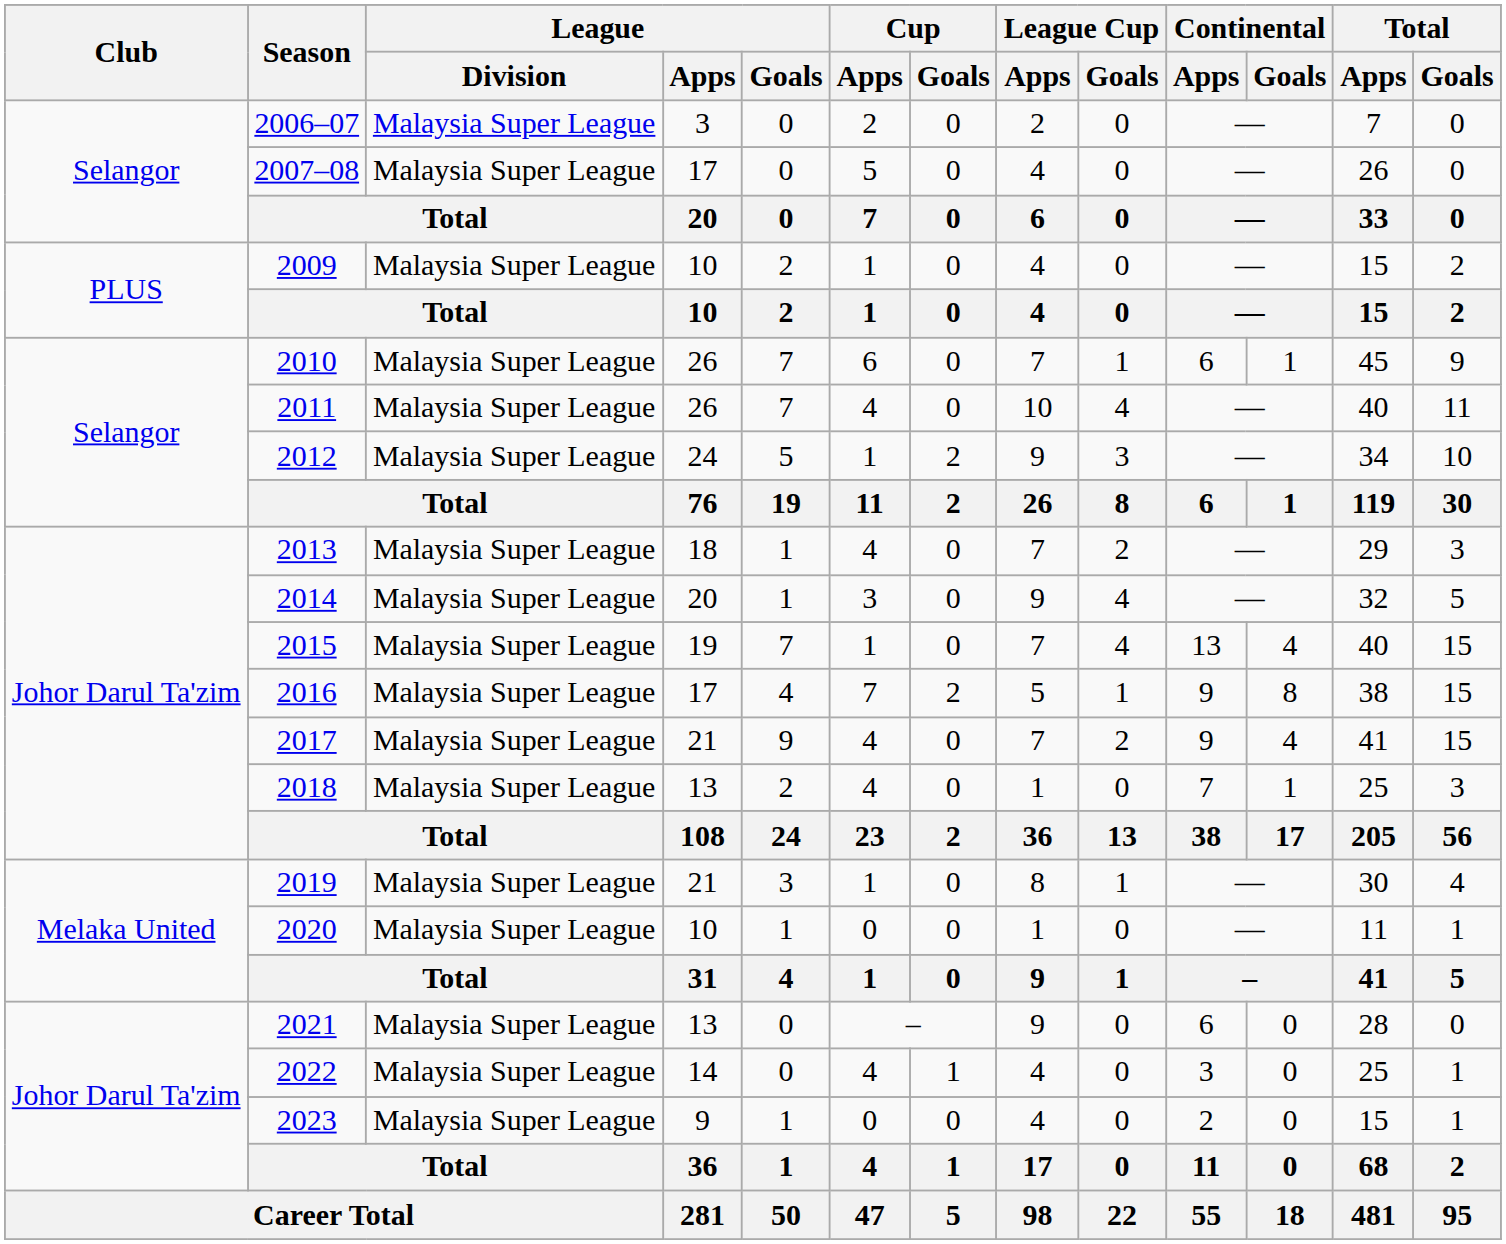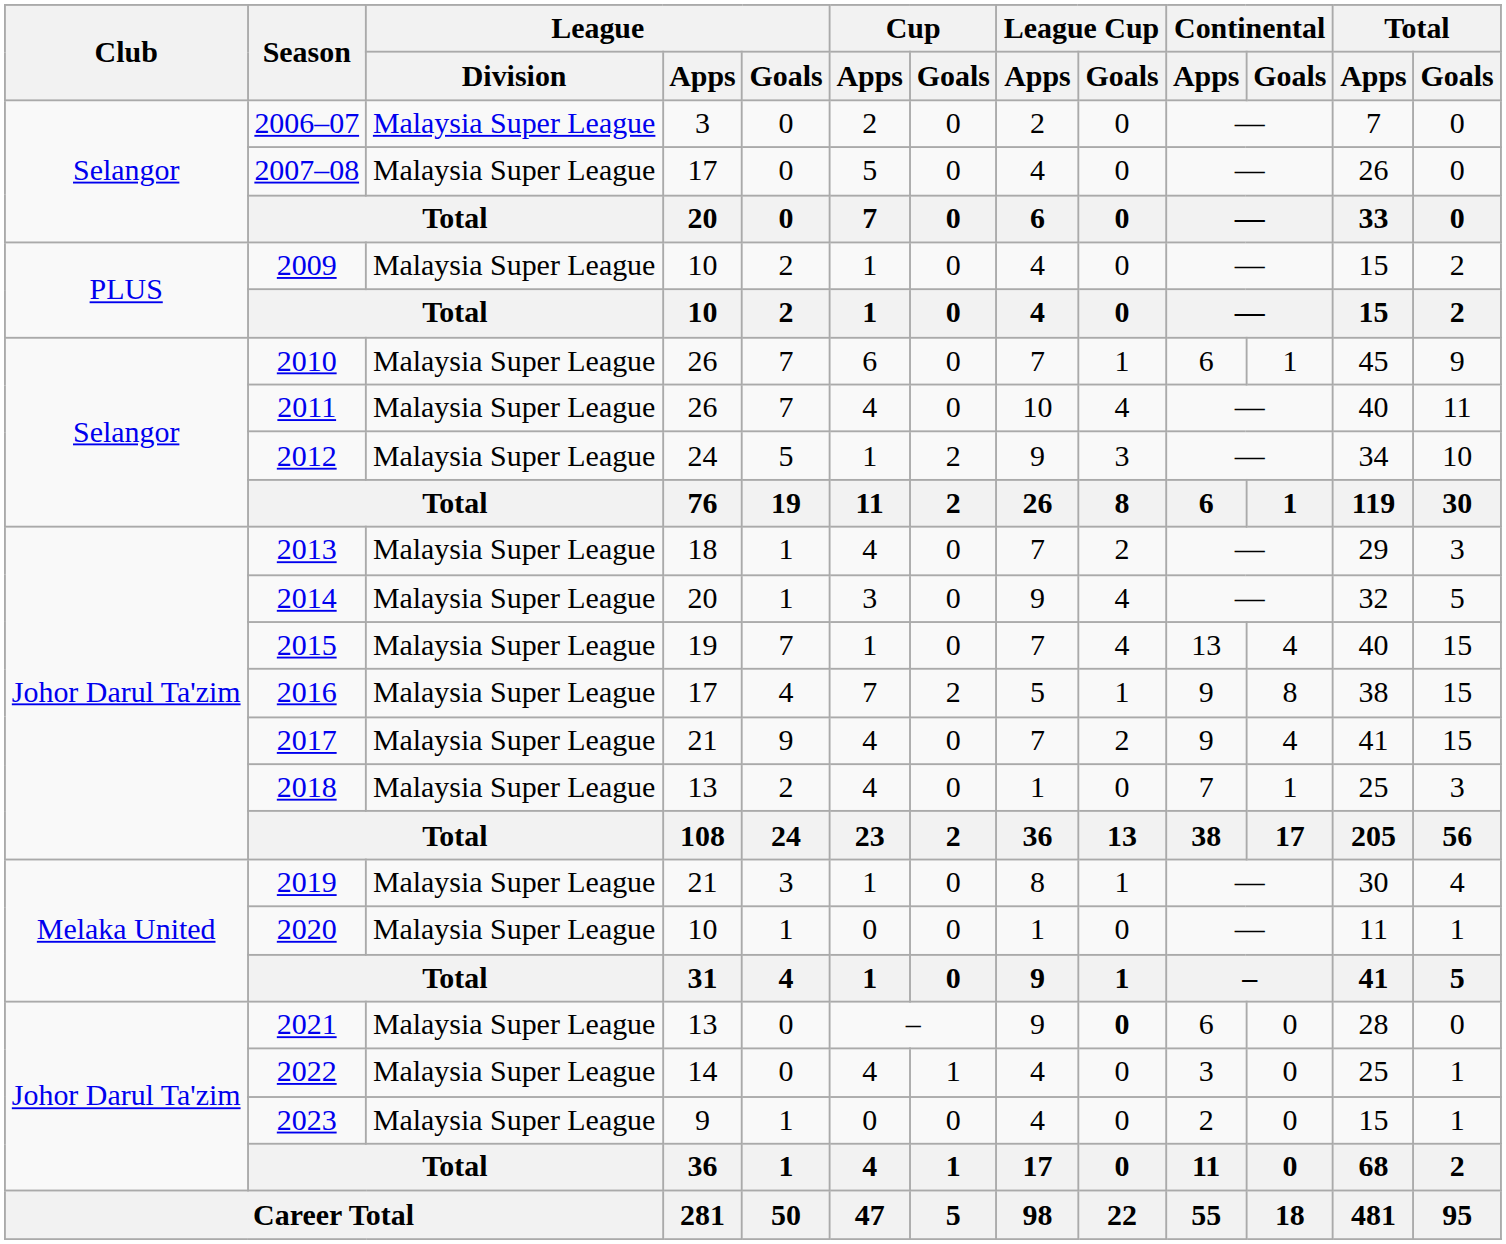(1122, 1024) normal -> (1122, 1024) bold
